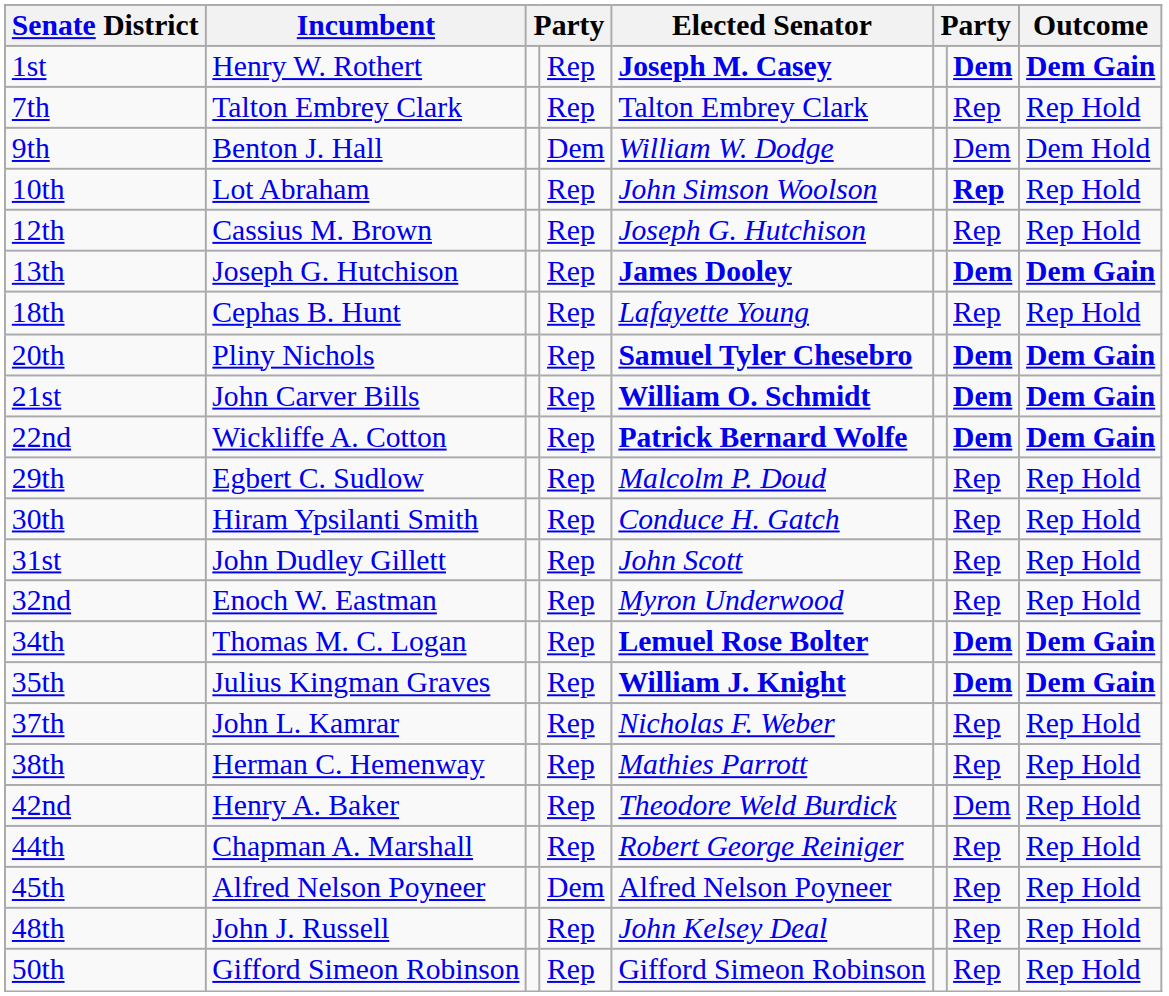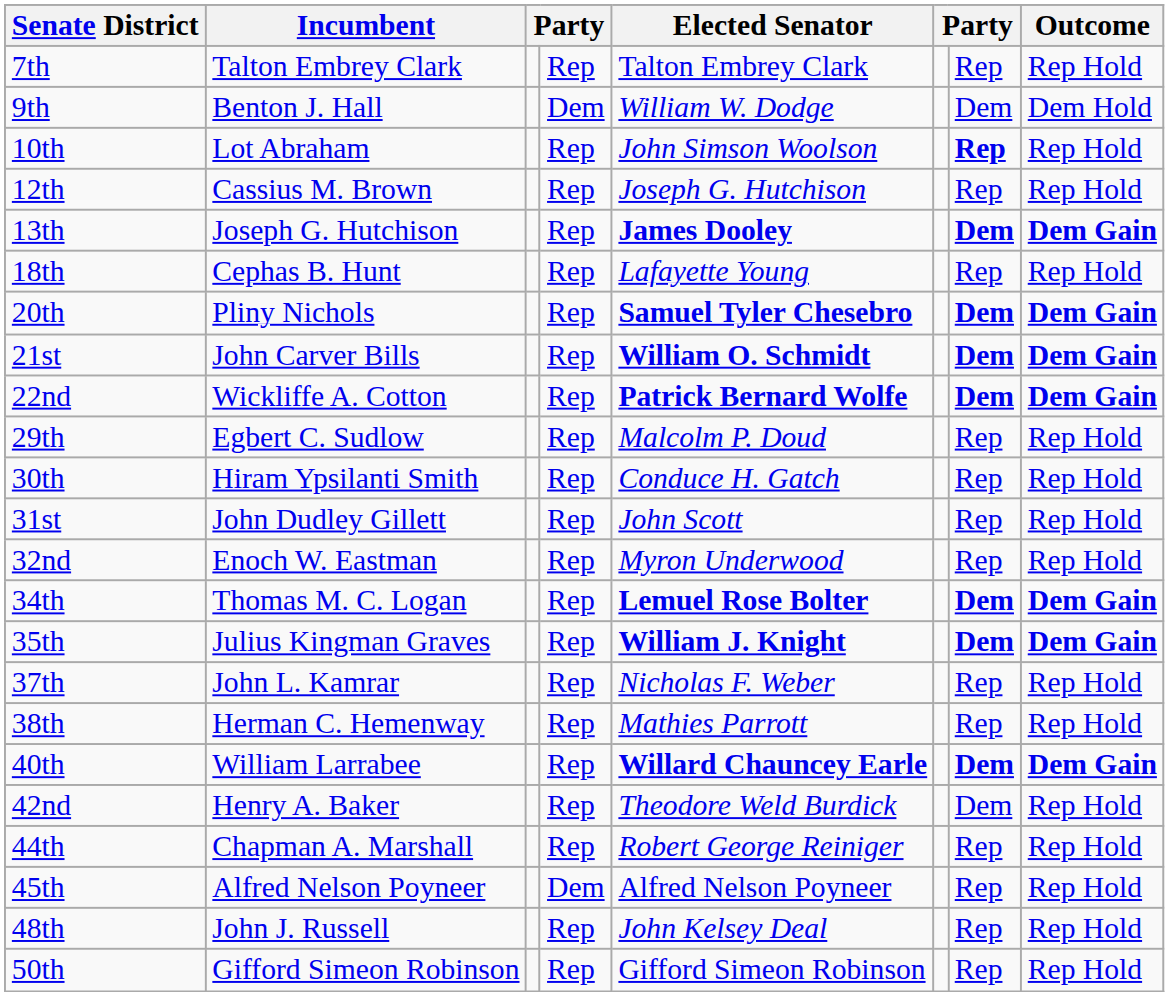- row: (29, 66)
+ row: (38, 764)
